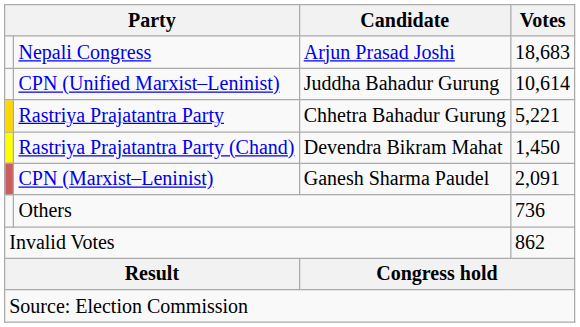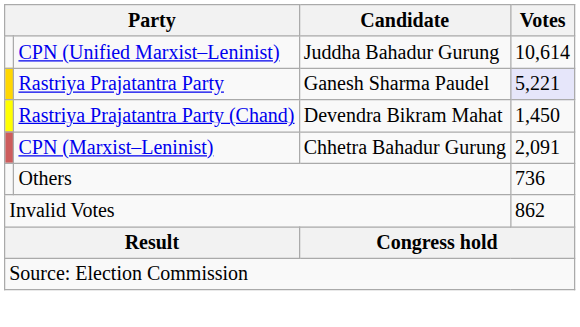- row: (85, 52)
(405, 115) Chhetra Bahadur Gurung -> (396, 83) Ganesh Sharma Paudel
(538, 115) no background -> (538, 83) lavender background
(396, 178) Ganesh Sharma Paudel -> (405, 147) Chhetra Bahadur Gurung
